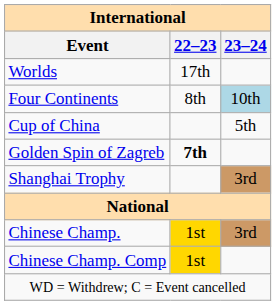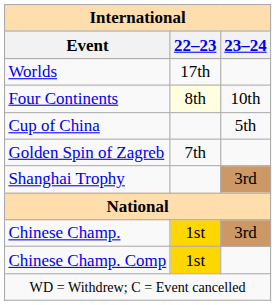(195, 98) no background -> (195, 98) lightyellow background
(245, 98) lightblue background -> (245, 98) no background
(195, 152) bold -> (195, 152) normal
